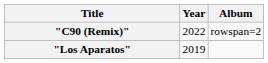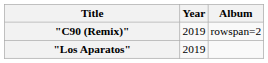(194, 31) 2022 -> (194, 31) 2019
